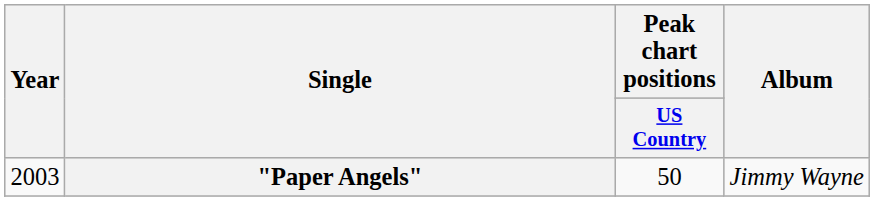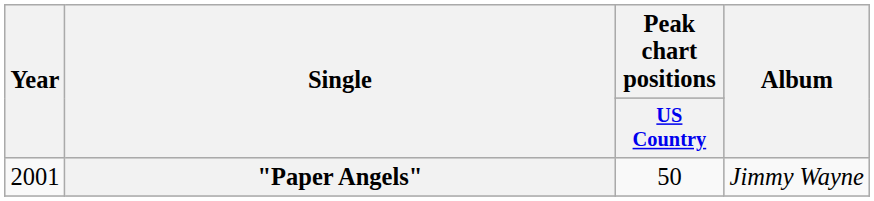(35, 176) 2003 -> (35, 176) 2001
